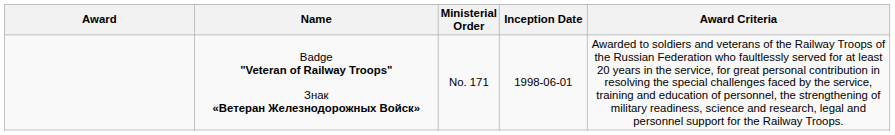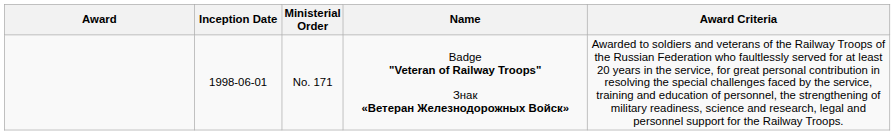columns swapped: (316, 19) <-> (543, 19)
